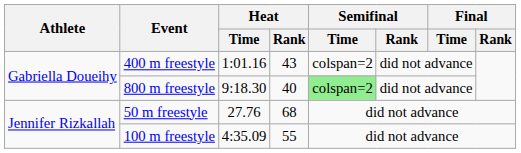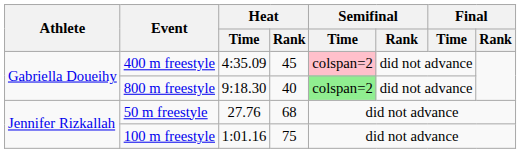(244, 64) 1:01.16 -> (244, 64) 4:35.09
(289, 64) 43 -> (289, 64) 45
(343, 64) no background -> (343, 64) pink background
(244, 136) 4:35.09 -> (244, 136) 1:01.16
(289, 136) 55 -> (289, 136) 75
